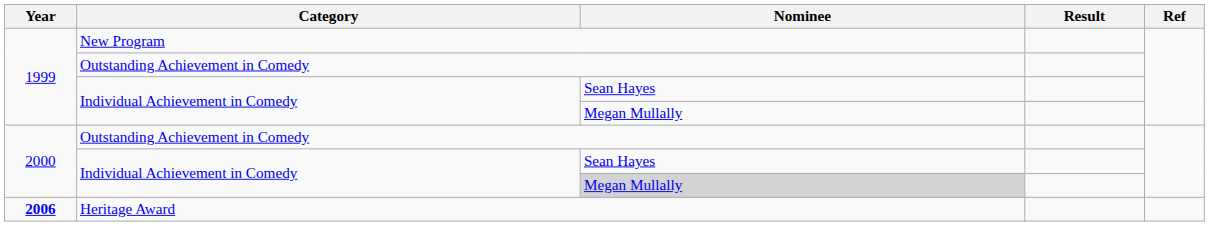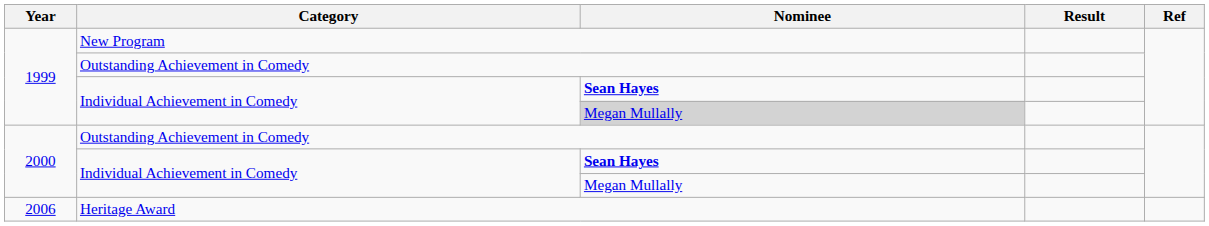(620, 88) normal -> (621, 88) bold
(633, 112) no background -> (633, 112) lightgrey background
(620, 161) normal -> (621, 161) bold
(633, 185) lightgrey background -> (633, 185) no background
(40, 209) bold -> (40, 209) normal
